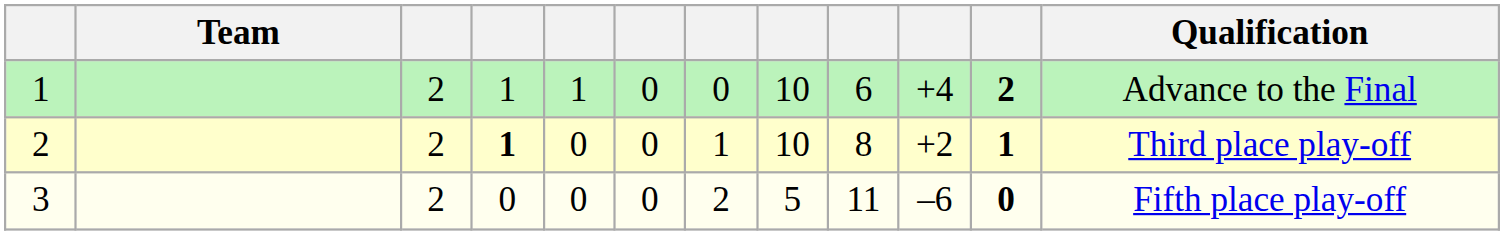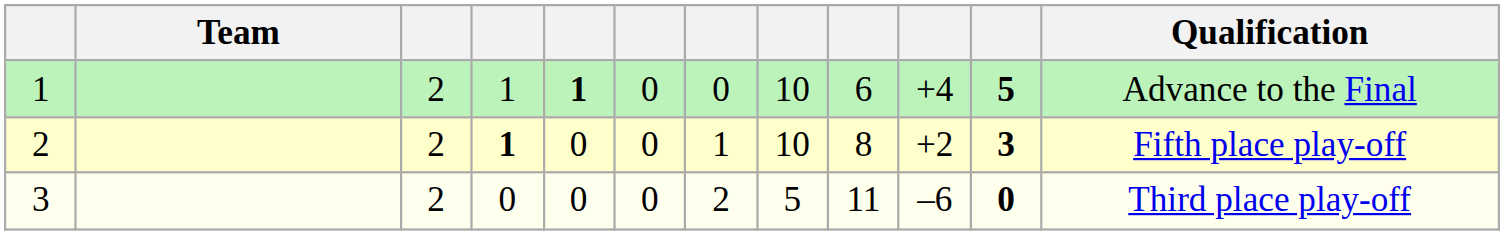(579, 88) normal -> (579, 88) bold
(1006, 88) 2 -> (1006, 88) 5
(1006, 144) 1 -> (1006, 144) 3
(1270, 144) Third place play-off -> (1270, 144) Fifth place play-off
(1270, 199) Fifth place play-off -> (1270, 199) Third place play-off
